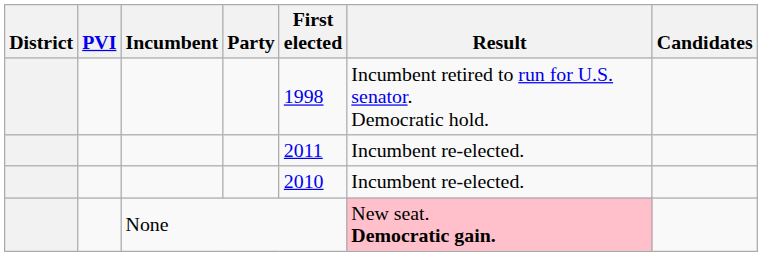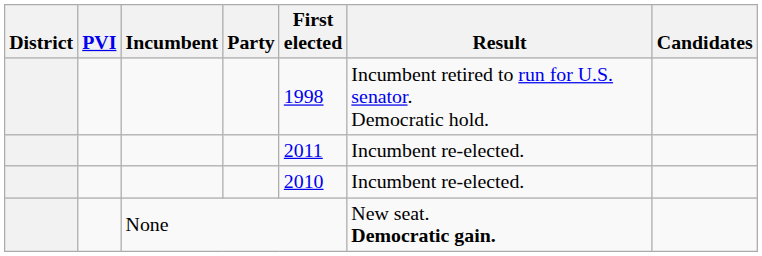(424, 224) pink background -> (424, 224) no background
